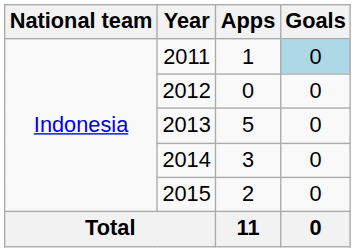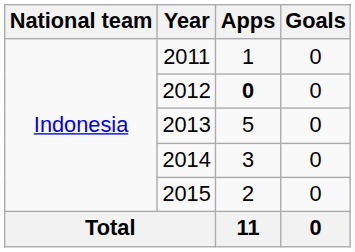(316, 56) lightblue background -> (316, 56) no background
(248, 90) normal -> (248, 90) bold
